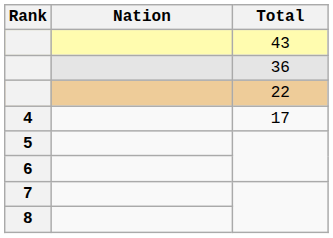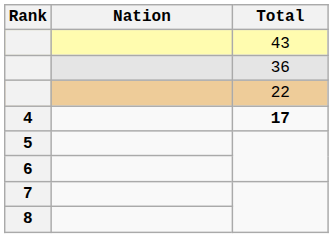(280, 118) normal -> (280, 118) bold
